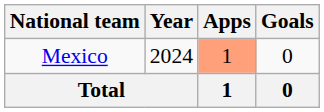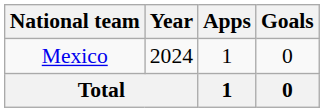(227, 55) lightsalmon background -> (227, 55) no background
